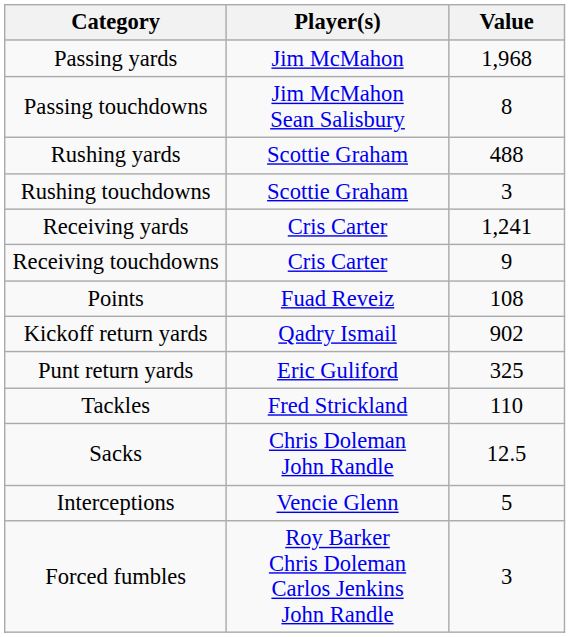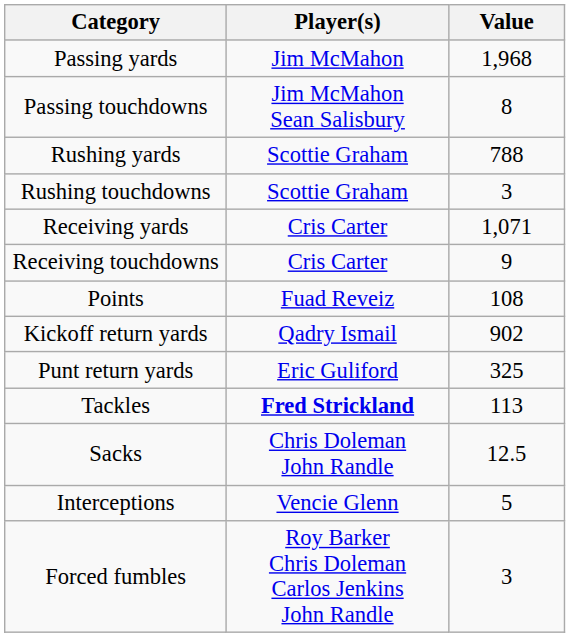(507, 155) 488 -> (507, 155) 788
(507, 226) 1,241 -> (507, 226) 1,071
(338, 405) normal -> (338, 405) bold
(507, 405) 110 -> (507, 405) 113
